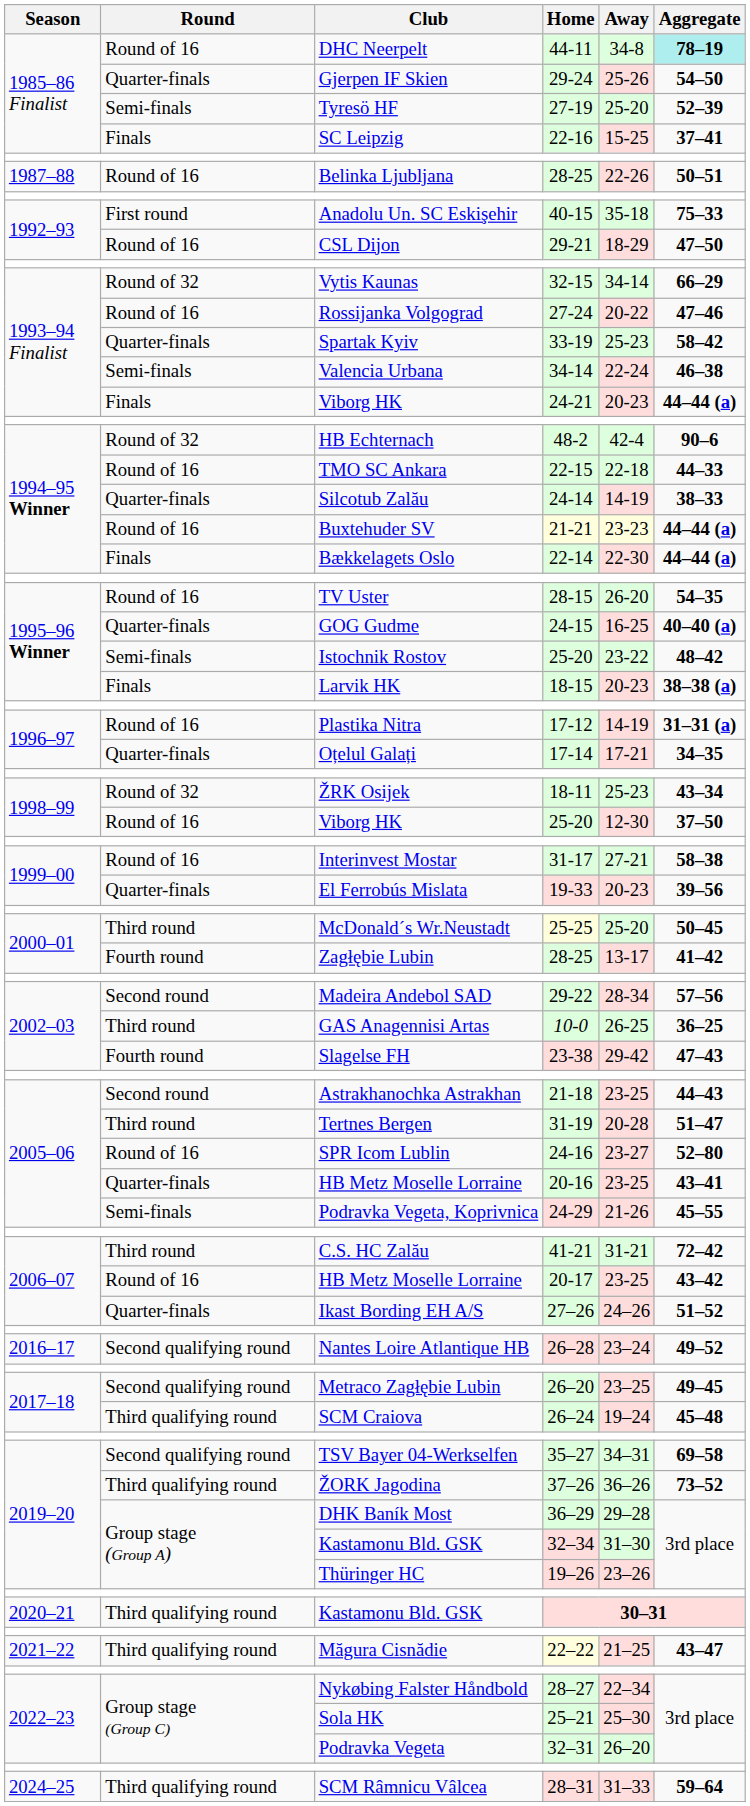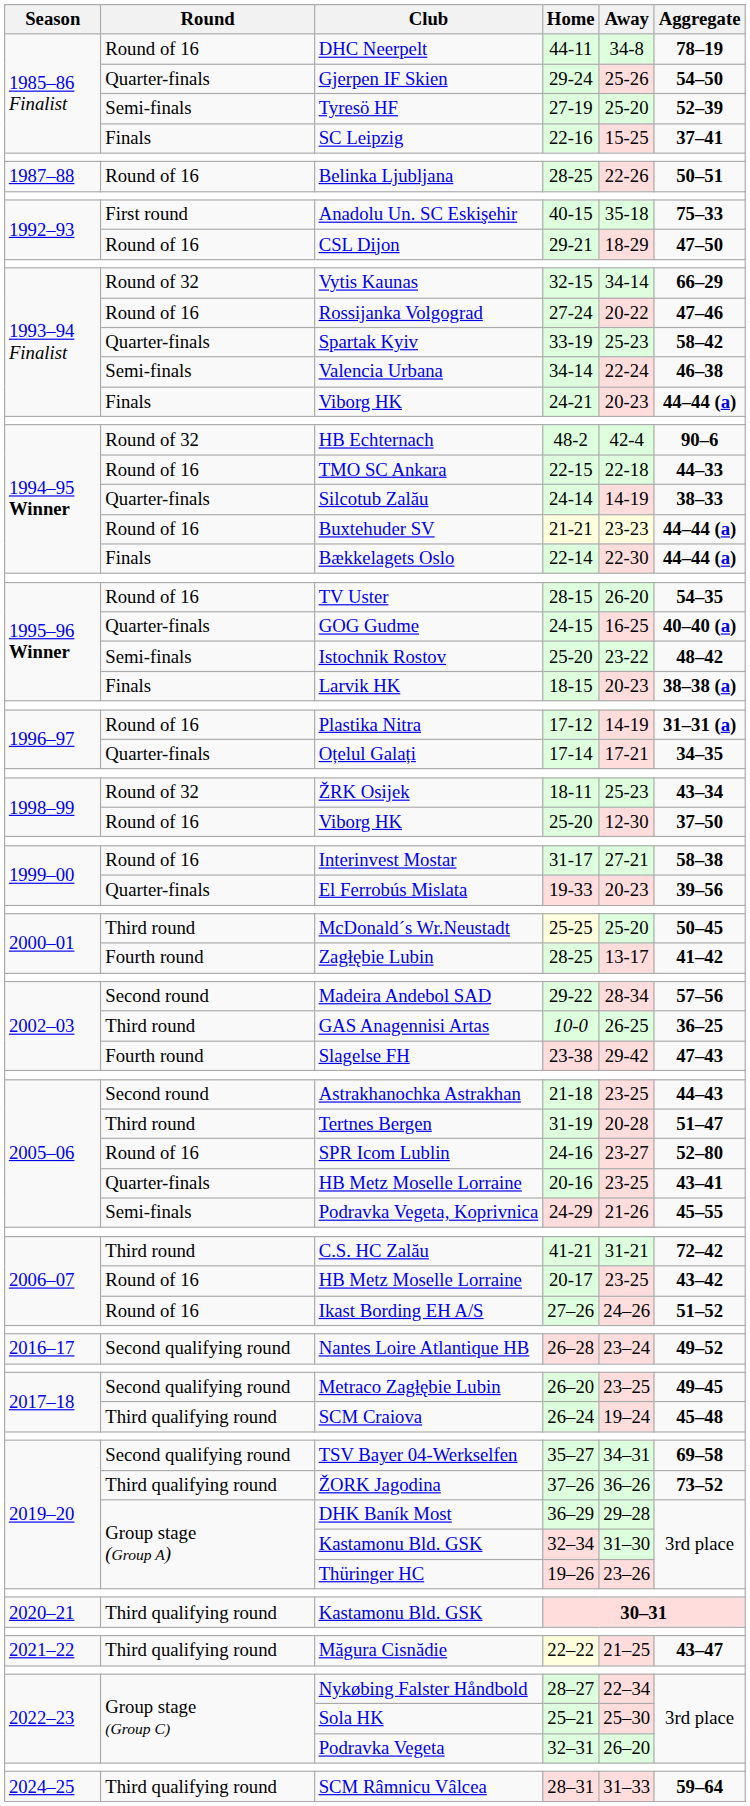(700, 49) paleturquoise background -> (700, 49) no background
(158, 1310) Quarter-finals -> (152, 1310) Round of 16
